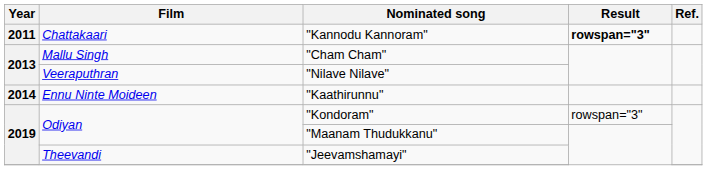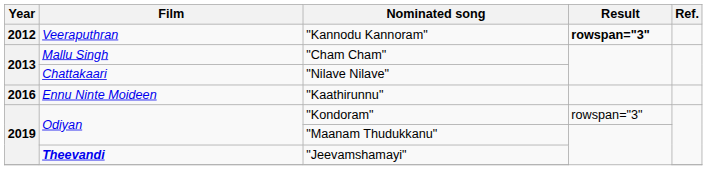(22, 34) 2011 -> (22, 34) 2012
(74, 34) Chattakaari -> (80, 34) Veeraputhran
(80, 74) Veeraputhran -> (74, 74) Chattakaari
(22, 94) 2014 -> (22, 94) 2016
(72, 154) normal -> (73, 154) bold
